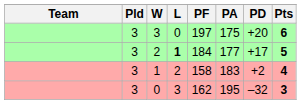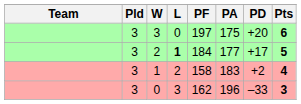(230, 90) 195 -> (230, 90) 196
(258, 90) –32 -> (258, 90) –33
